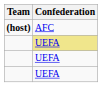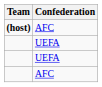(47, 43) khaki background -> (47, 43) no background
(47, 74) UEFA -> (44, 74) AFC
